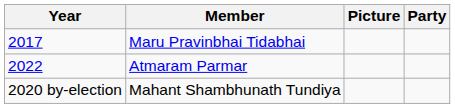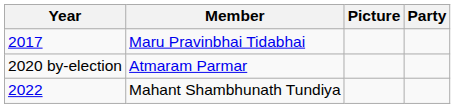(25, 66) 2022 -> (65, 66) 2020 by-election
(65, 90) 2020 by-election -> (25, 90) 2022
